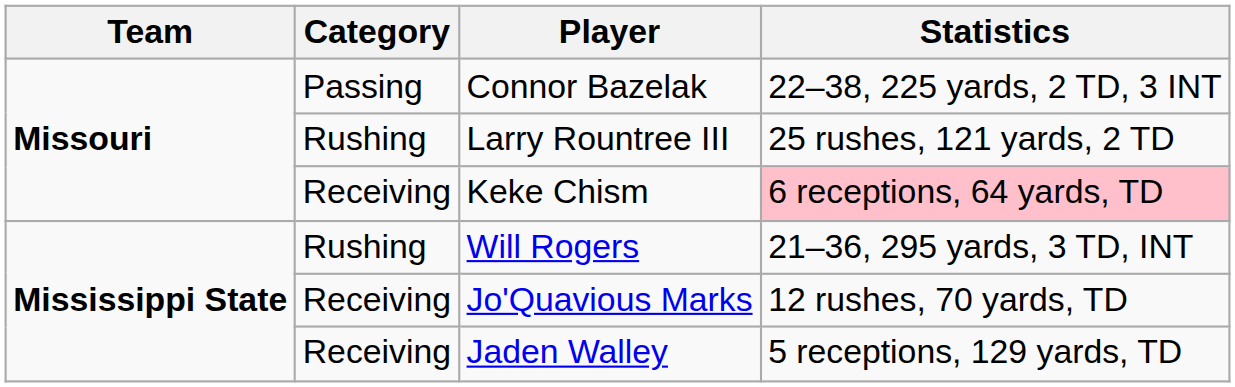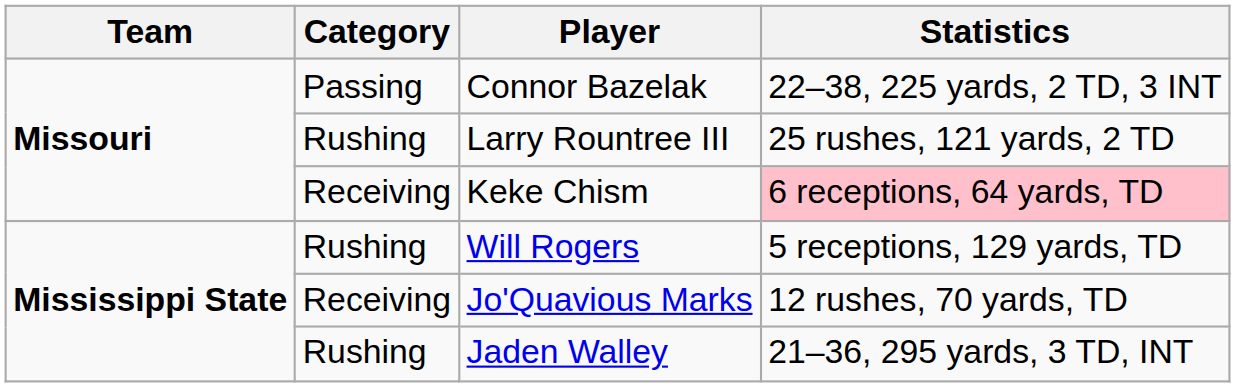(981, 246) 21–36, 295 yards, 3 TD, INT -> (975, 246) 5 receptions, 129 yards, TD
(377, 353) Receiving -> (365, 353) Rushing
(975, 353) 5 receptions, 129 yards, TD -> (981, 353) 21–36, 295 yards, 3 TD, INT
